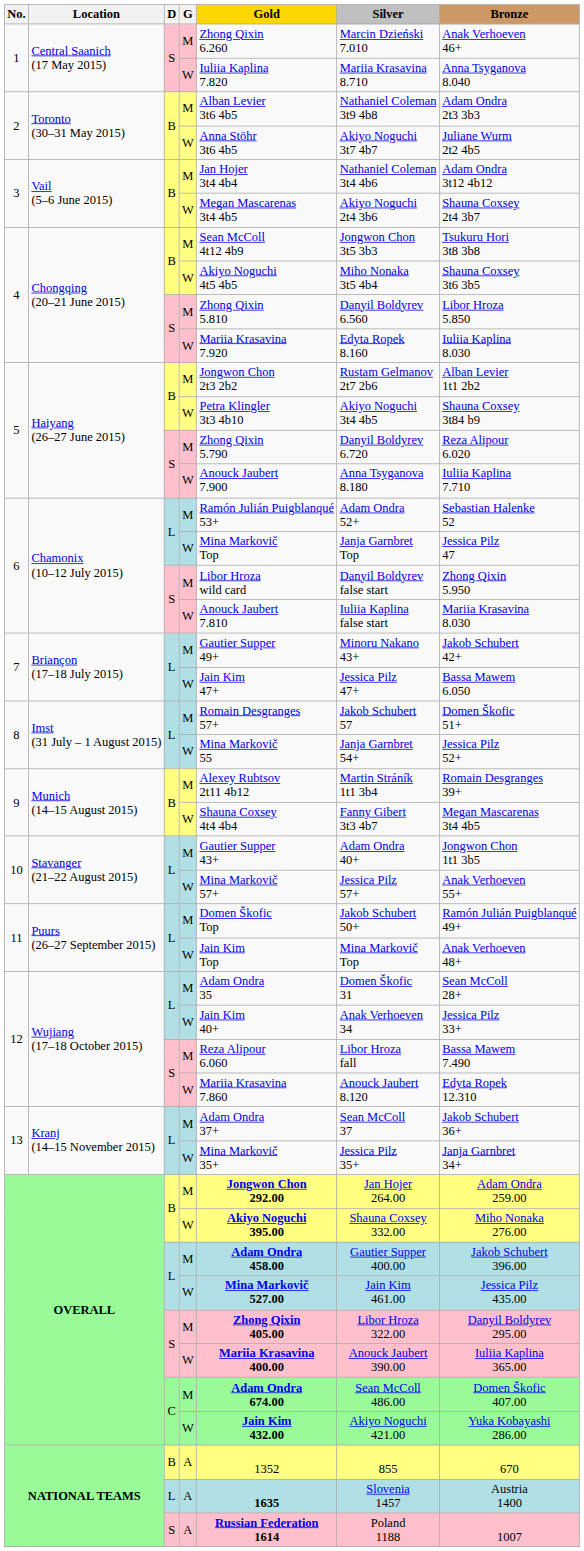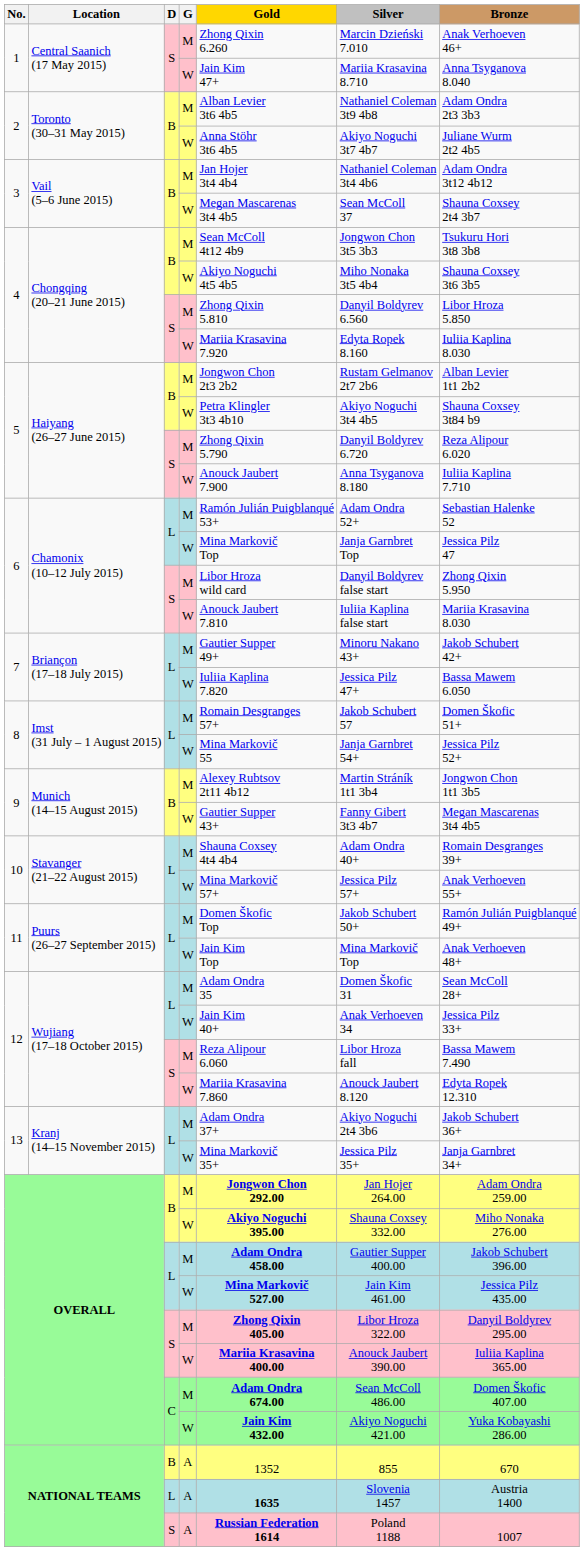(234, 75) Iuliia Kaplina 7.820 -> (222, 75) Jain Kim 47+
(378, 210) Akiyo Noguchi 2t4 3b6 -> (372, 210) Sean McColl 37
(222, 684) Jain Kim 47+ -> (234, 684) Iuliia Kaplina 7.820
(493, 785) Romain Desgranges 39+ -> (480, 785) Jongwon Chon 1t1 3b5
(238, 819) Shauna Coxsey 4t4 4b4 -> (237, 819) Gautier Supper 43+
(237, 853) Gautier Supper 43+ -> (238, 853) Shauna Coxsey 4t4 4b4
(480, 853) Jongwon Chon 1t1 3b5 -> (493, 853) Romain Desgranges 39+
(372, 1123) Sean McColl 37 -> (378, 1123) Akiyo Noguchi 2t4 3b6
